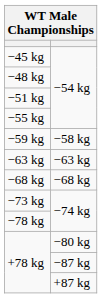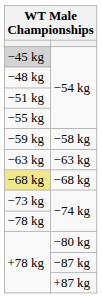(26, 56) no background -> (26, 56) lightgrey background
(26, 180) no background -> (26, 180) khaki background
